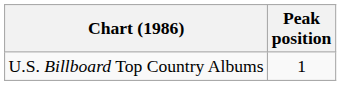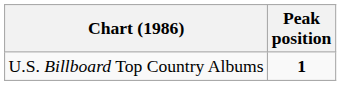(302, 66) normal -> (302, 66) bold
